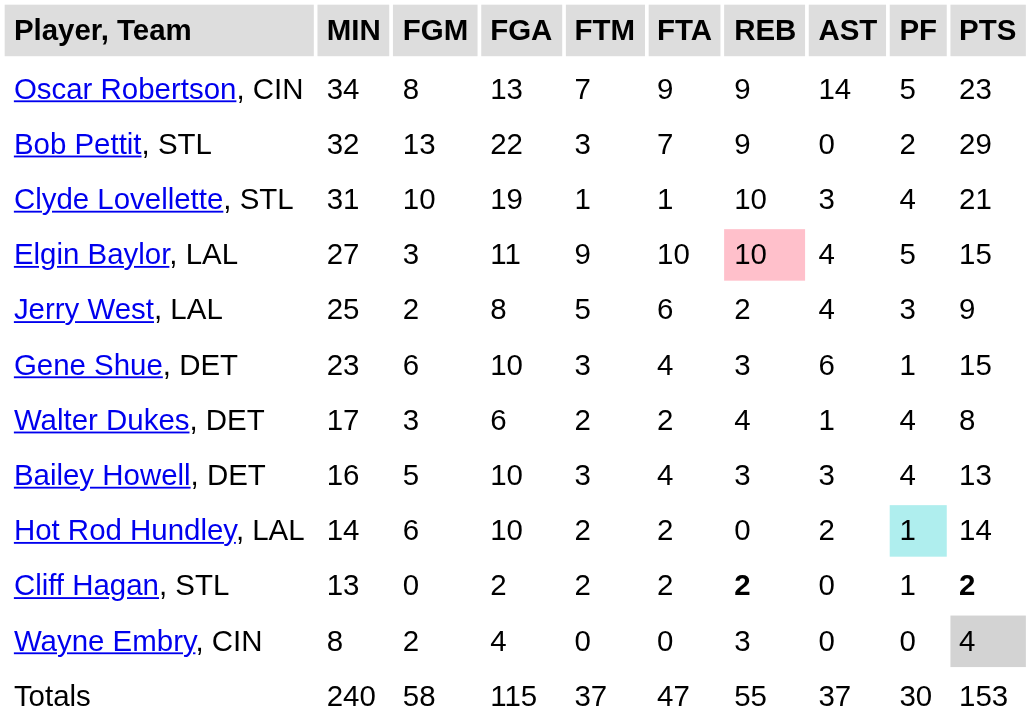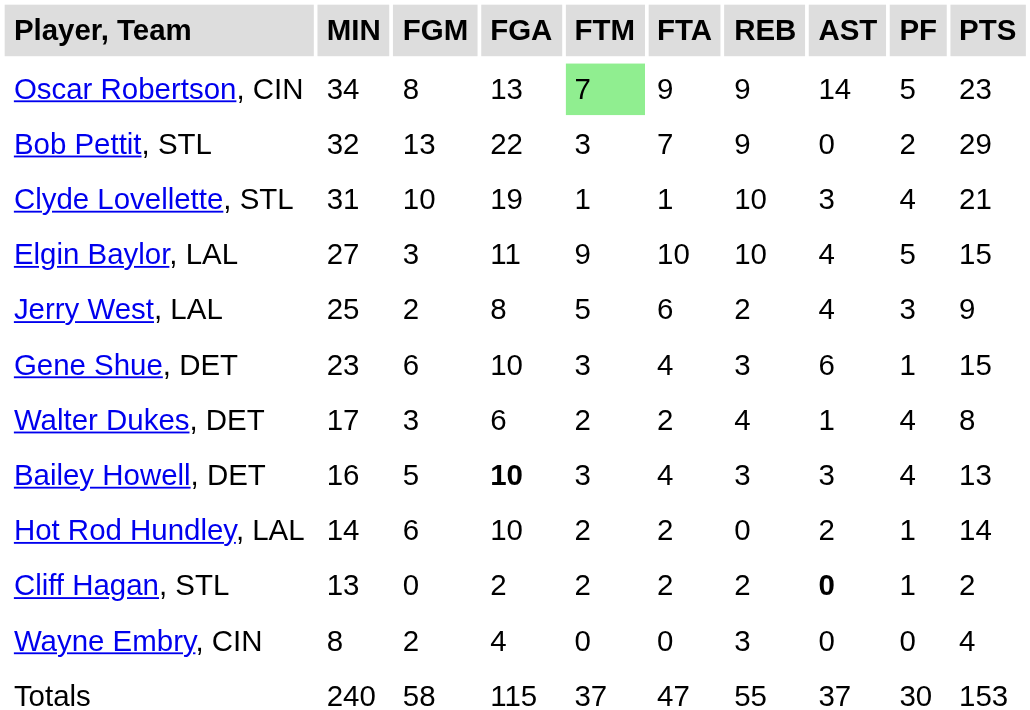(583, 88) no background -> (583, 88) lightgreen background
(751, 254) pink background -> (751, 254) no background
(507, 475) normal -> (507, 475) bold
(908, 530) paleturquoise background -> (908, 530) no background
(742, 585) bold -> (742, 585) normal
(827, 585) normal -> (827, 585) bold
(967, 585) bold -> (967, 585) normal
(967, 640) lightgrey background -> (967, 640) no background
